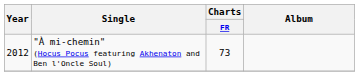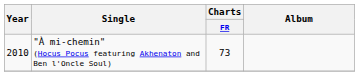(18, 53) 2012 -> (18, 53) 2010
